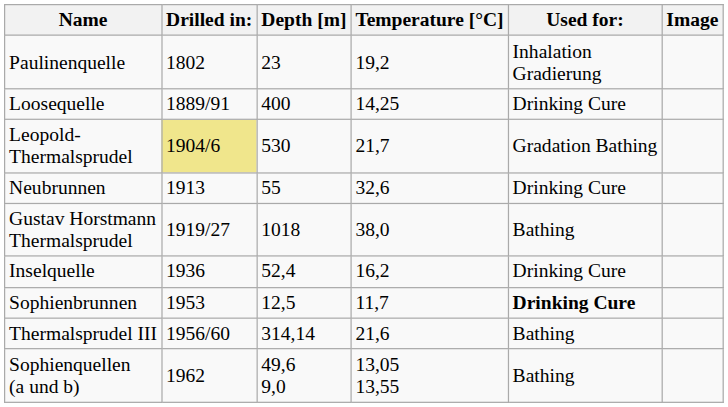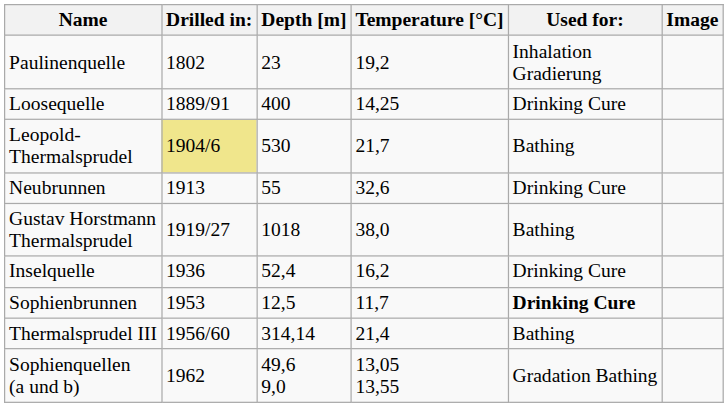(585, 145) Gradation Bathing -> (544, 145) Bathing
(372, 333) 21,6 -> (372, 333) 21,4
(544, 375) Bathing -> (585, 375) Gradation Bathing
